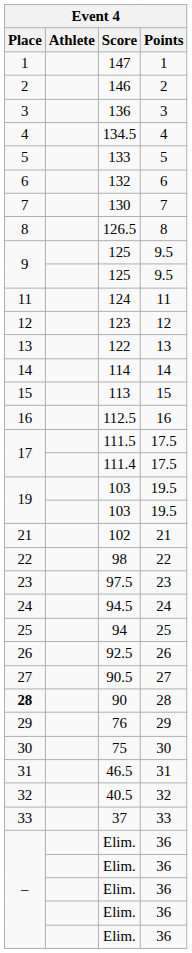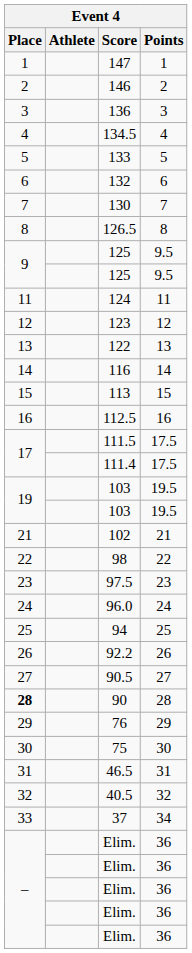(119, 370) 114 -> (119, 370) 116
(119, 606) 94.5 -> (119, 606) 96.0
(119, 653) 92.5 -> (119, 653) 92.2
(164, 818) 33 -> (164, 818) 34
